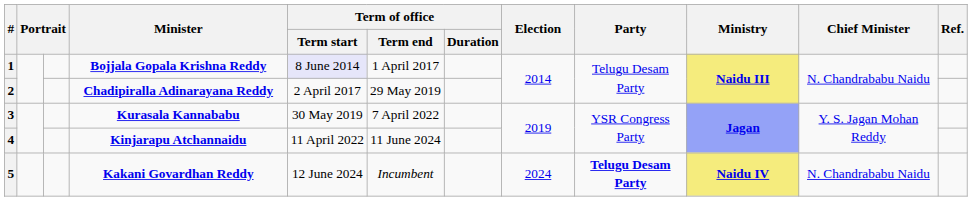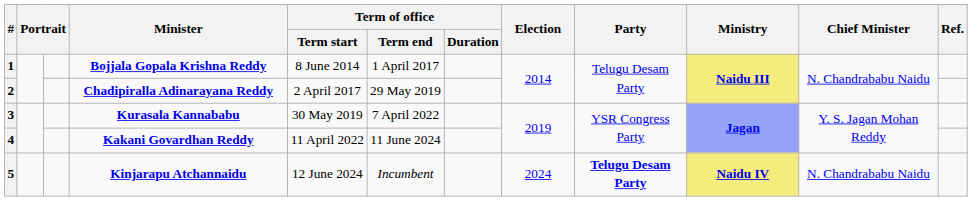(327, 66) lavender background -> (327, 66) no background
(178, 140) Kinjarapu Atchannaidu -> (178, 140) Kakani Govardhan Reddy
(178, 174) Kakani Govardhan Reddy -> (178, 174) Kinjarapu Atchannaidu
